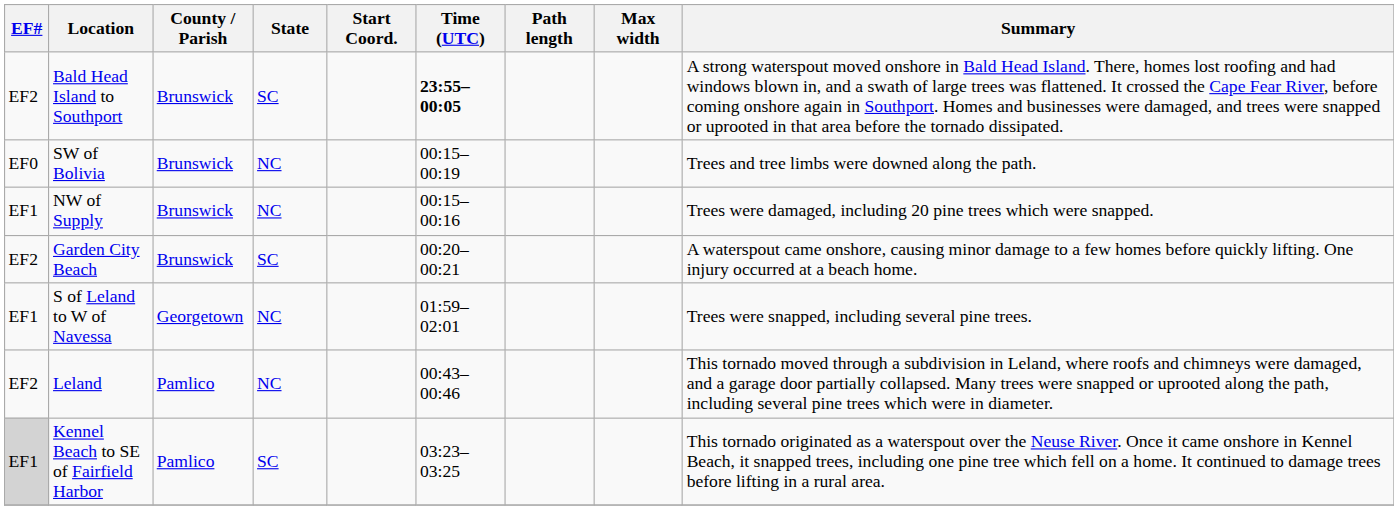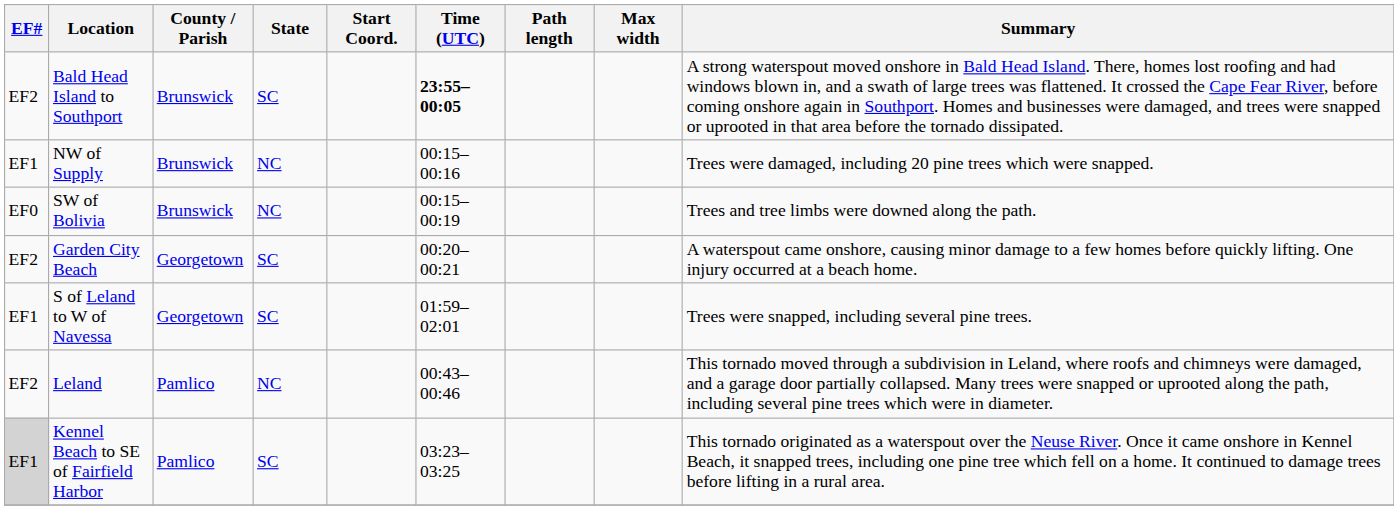rows swapped: (79, 163) <-> (78, 211)
(195, 258) Brunswick -> (200, 258) Georgetown
(269, 316) NC -> (268, 316) SC
